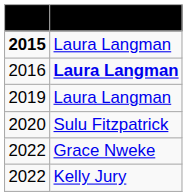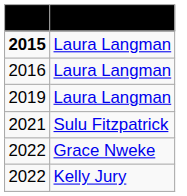(116, 71) bold -> (112, 71) normal
(27, 124) 2020 -> (27, 124) 2021
